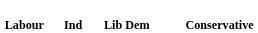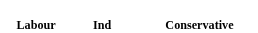- column: (127, 8)
